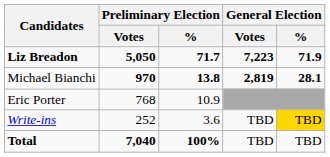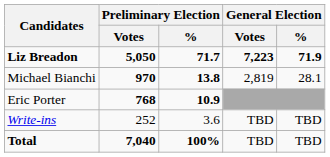(259, 78) bold -> (259, 78) normal
(310, 78) bold -> (310, 78) normal
(146, 99) normal -> (146, 99) bold
(208, 99) normal -> (208, 99) bold
(308, 120) gold background -> (308, 120) no background
